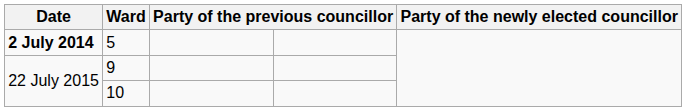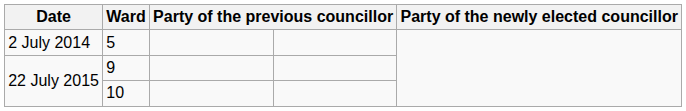(51, 42) bold -> (49, 42) normal
